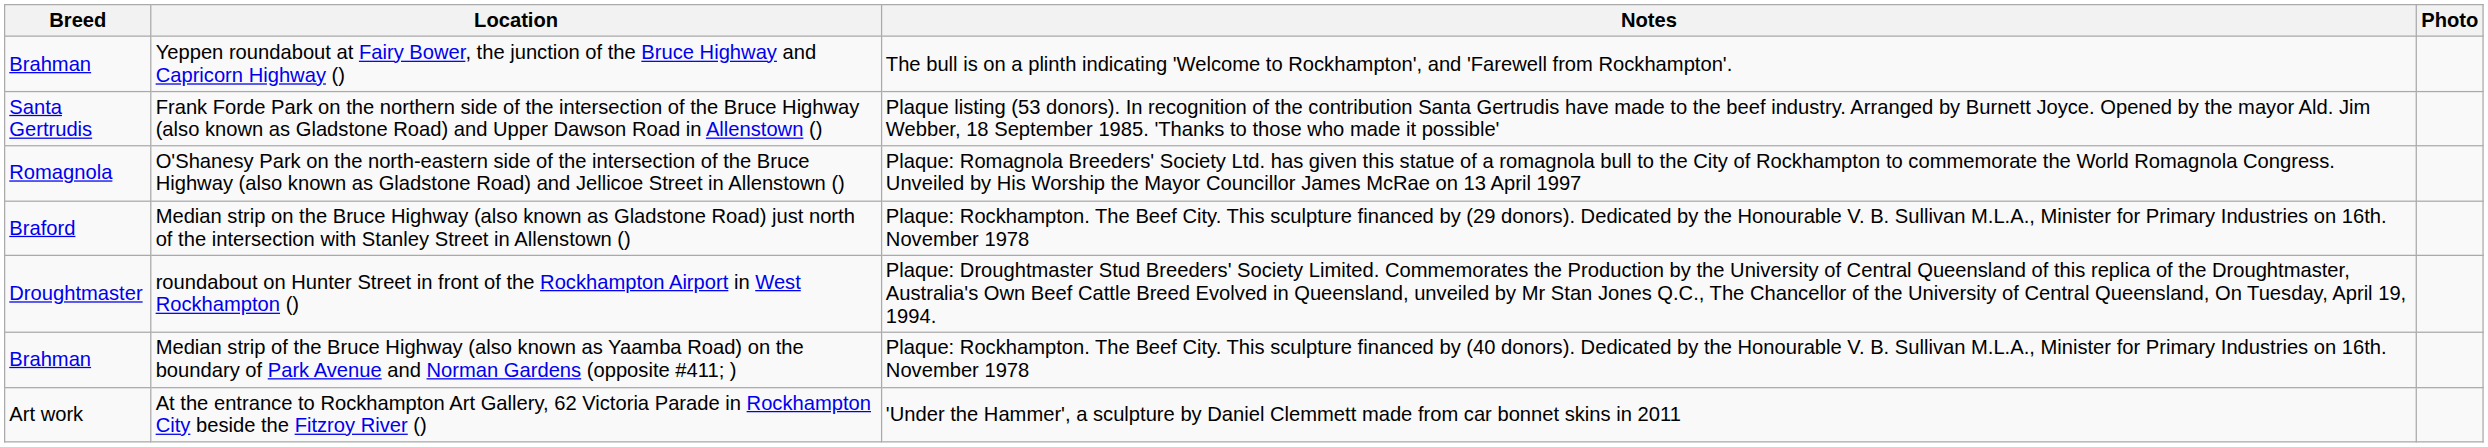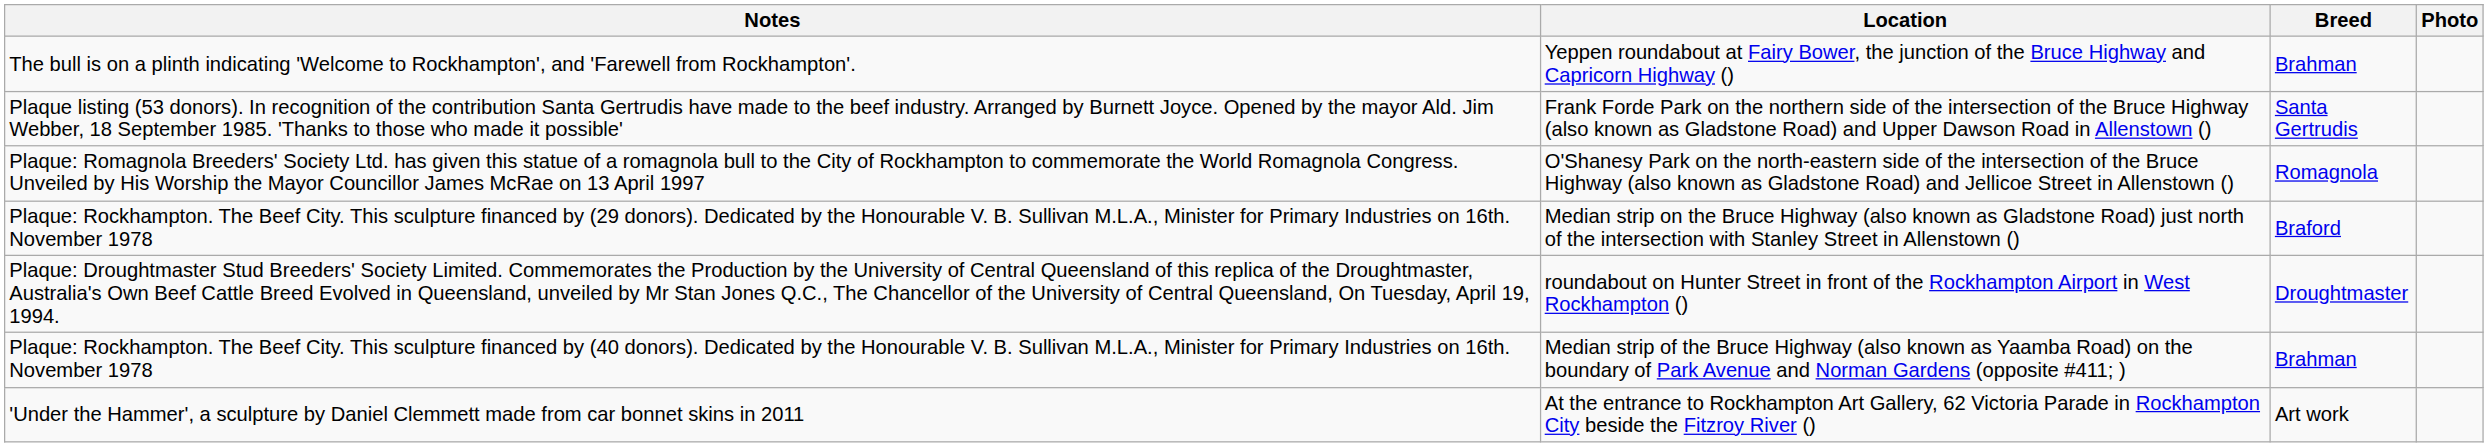columns swapped: (78, 20) <-> (1649, 20)
